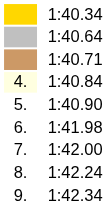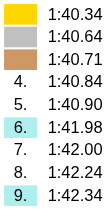(21, 82) lightyellow background -> (21, 82) no background
(21, 127) no background -> (21, 127) paleturquoise background
(21, 195) no background -> (21, 195) paleturquoise background
